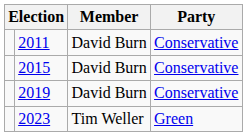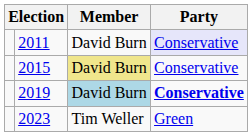(196, 42) no background -> (196, 42) lavender background
(109, 67) no background -> (109, 67) khaki background
(109, 93) no background -> (109, 93) lightblue background
(196, 93) normal -> (199, 93) bold
